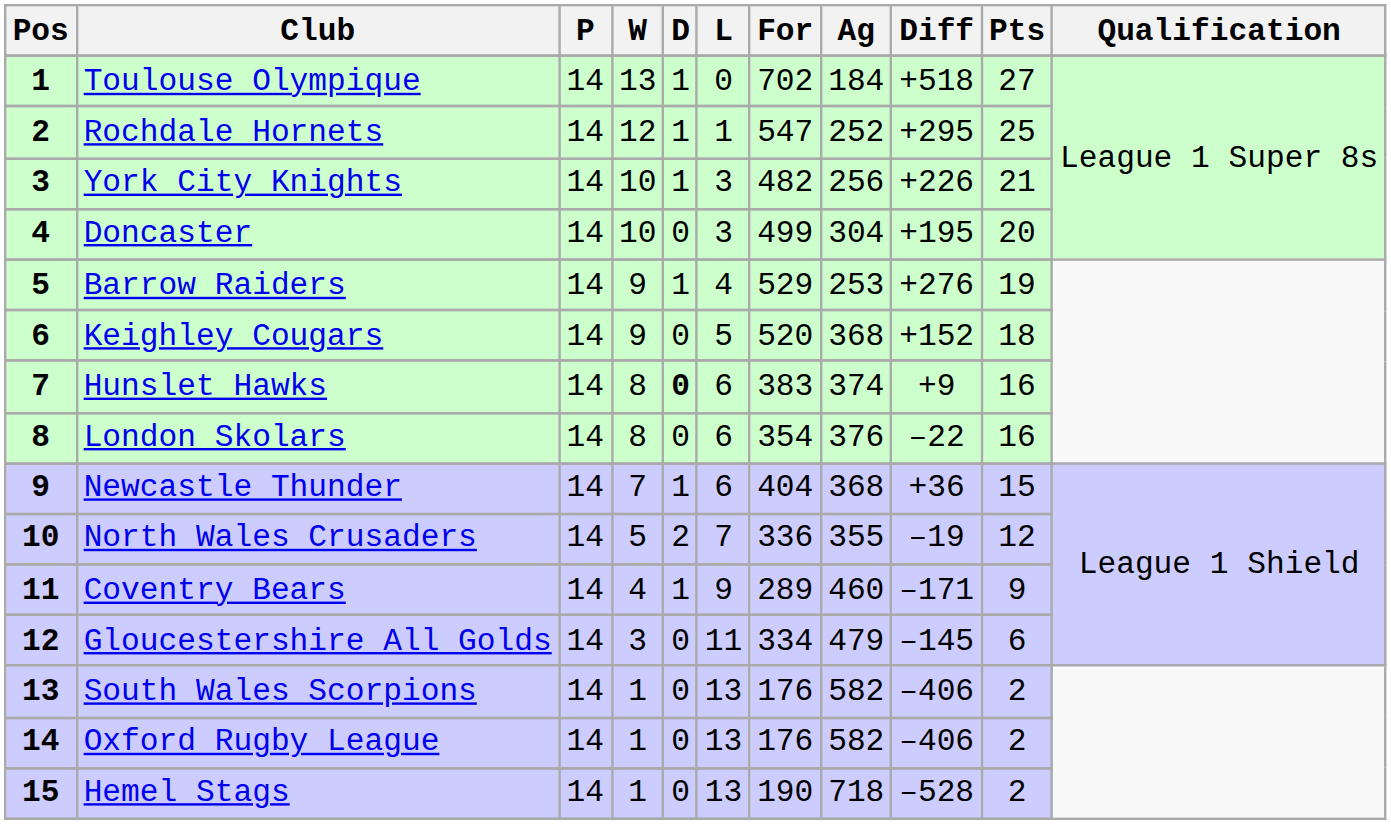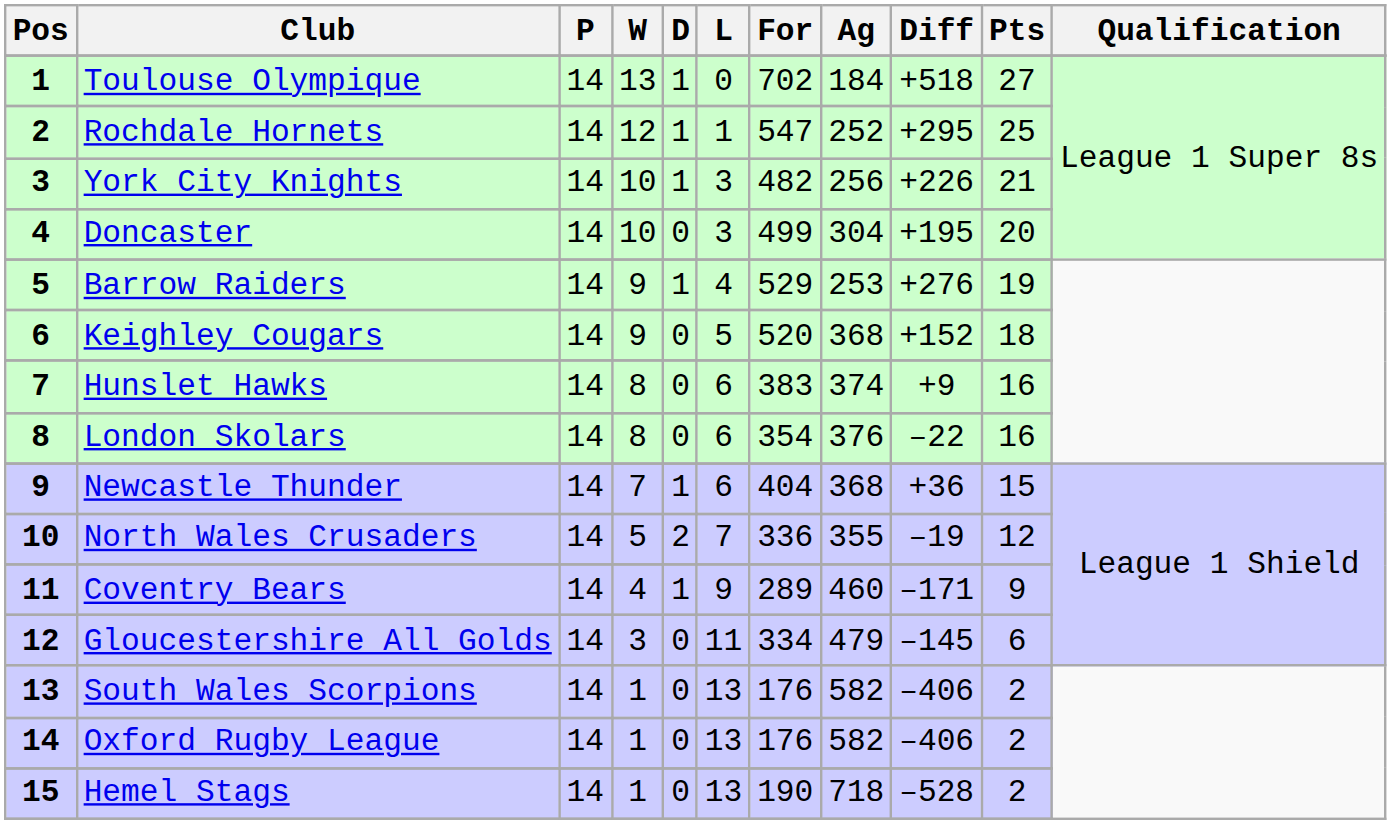(681, 387) bold -> (681, 387) normal
